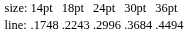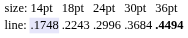(45, 25) no background -> (45, 25) lavender background
(169, 25) normal -> (169, 25) bold
